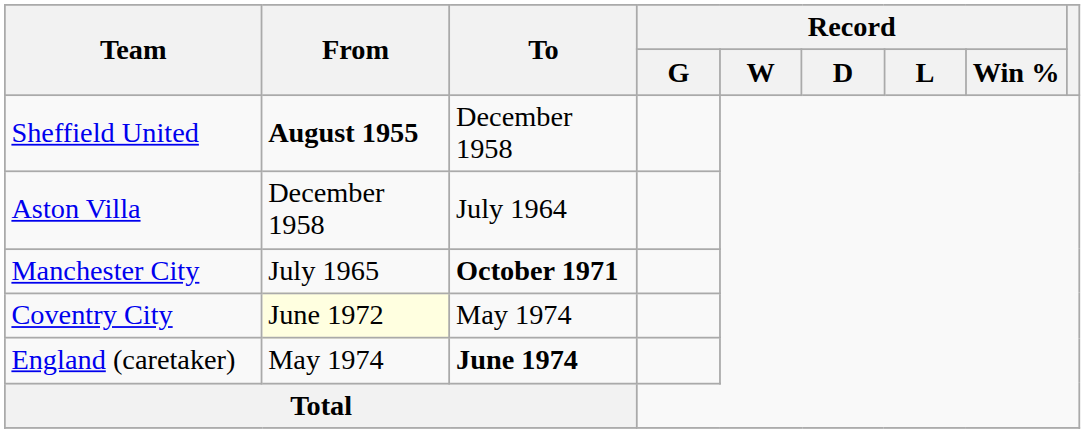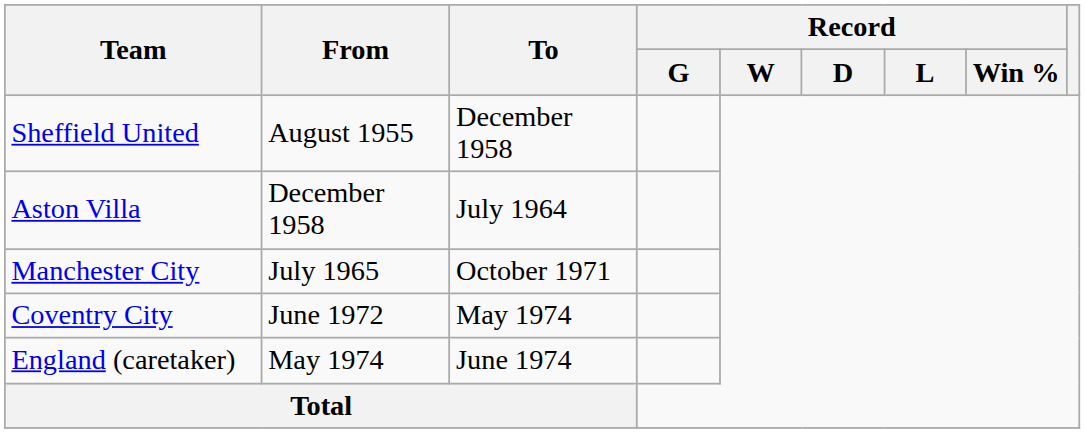(343, 132) bold -> (341, 132) normal
(537, 270) bold -> (534, 270) normal
(326, 315) lightyellow background -> (326, 315) no background
(517, 360) bold -> (514, 360) normal
